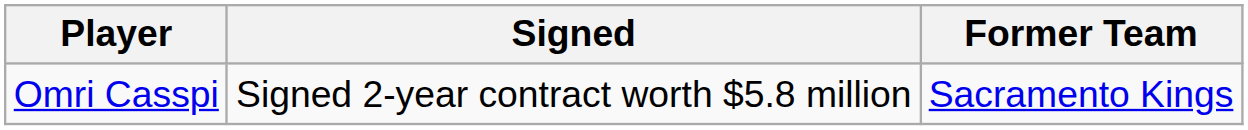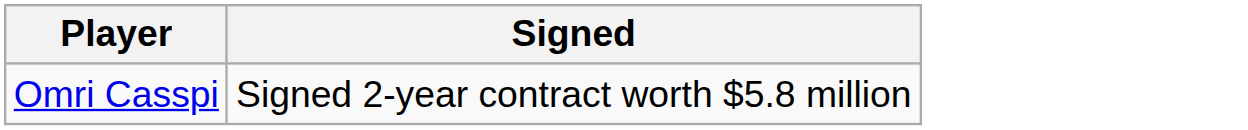- column: (1081, 34)
